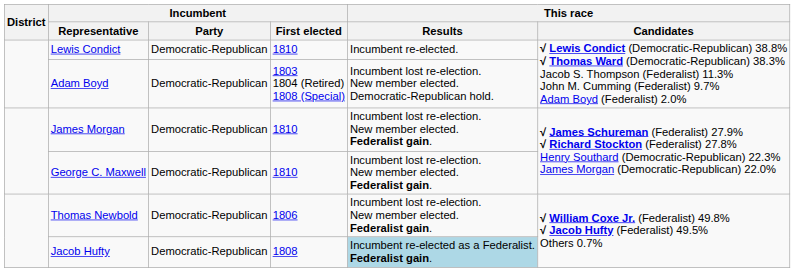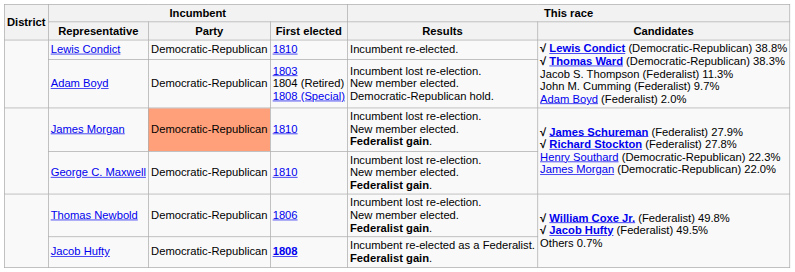(209, 129) no background -> (209, 129) lightsalmon background
(285, 252) normal -> (285, 252) bold
(442, 252) lightblue background -> (442, 252) no background
